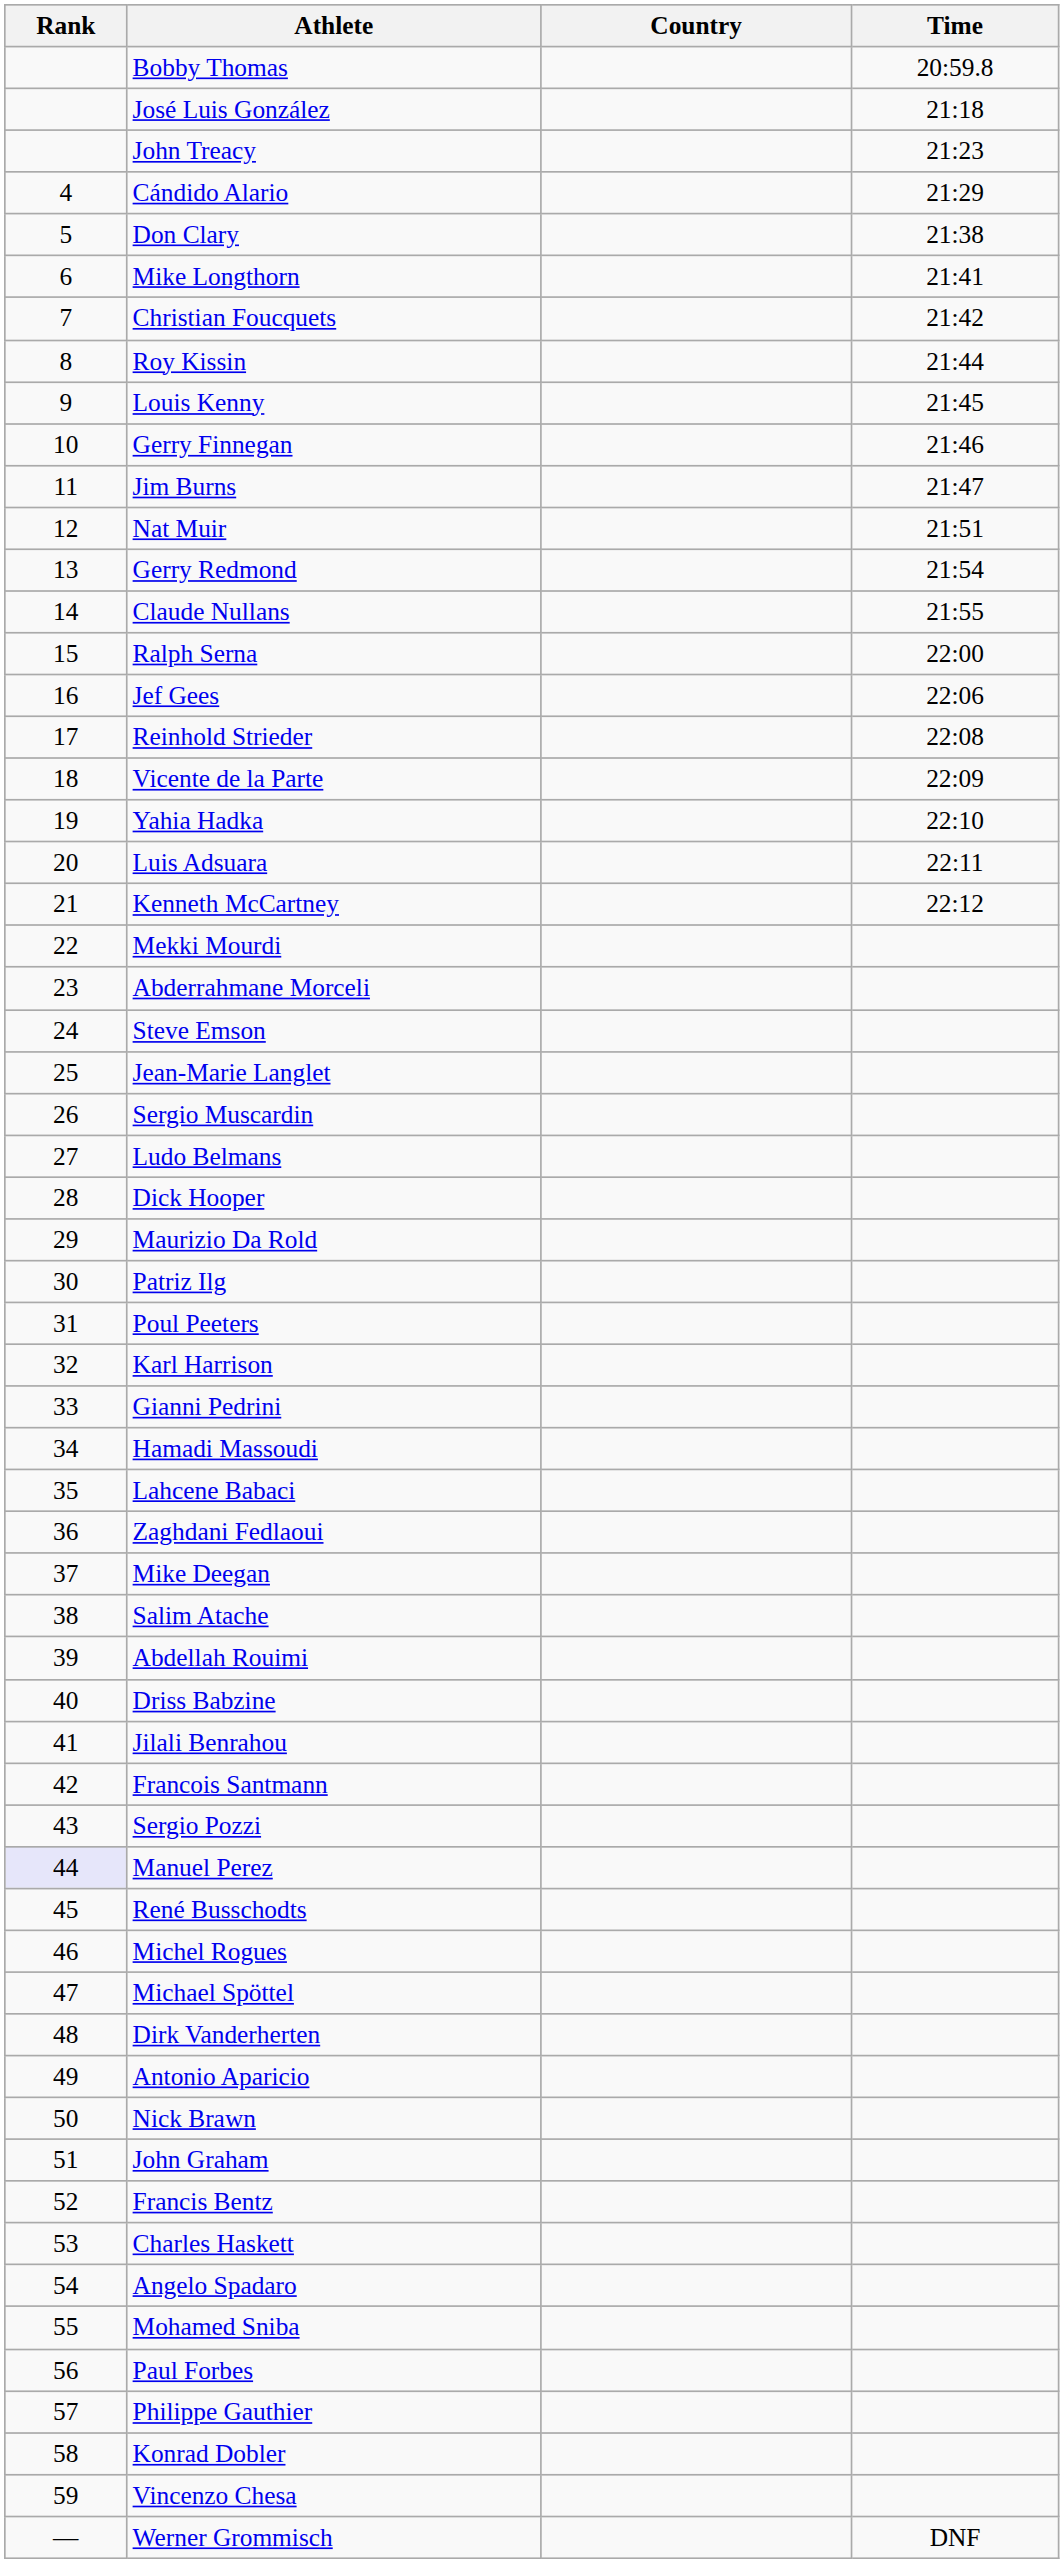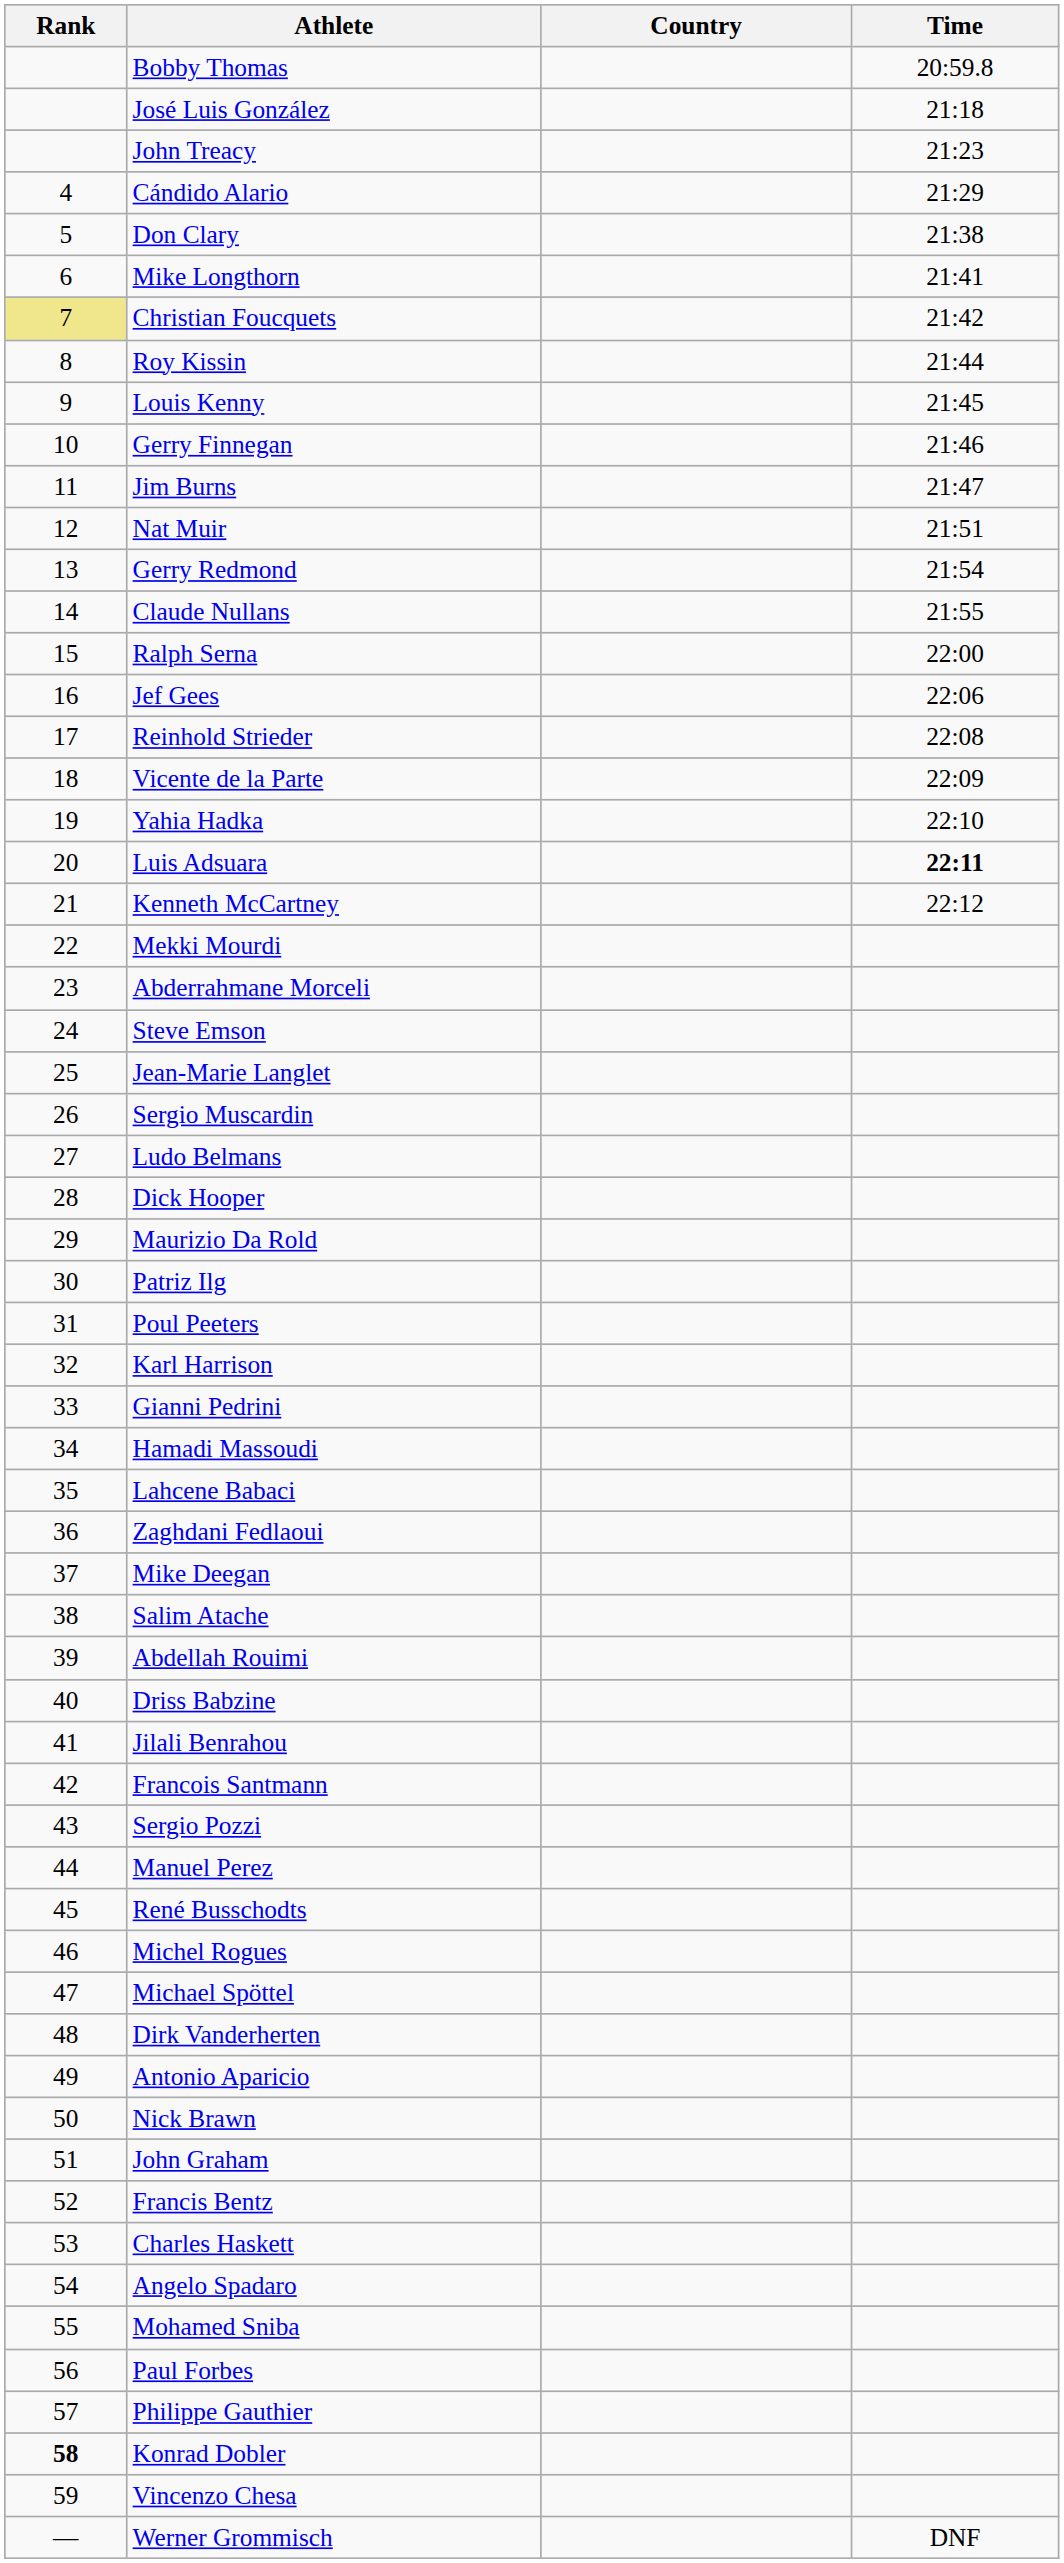(66, 318) no background -> (66, 318) khaki background
(955, 862) normal -> (955, 862) bold
(66, 1867) lavender background -> (66, 1867) no background
(66, 2453) normal -> (66, 2453) bold
